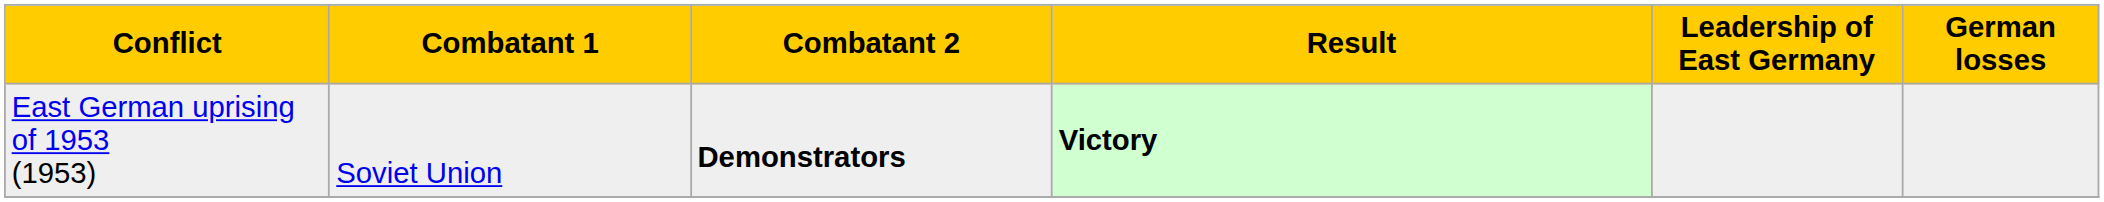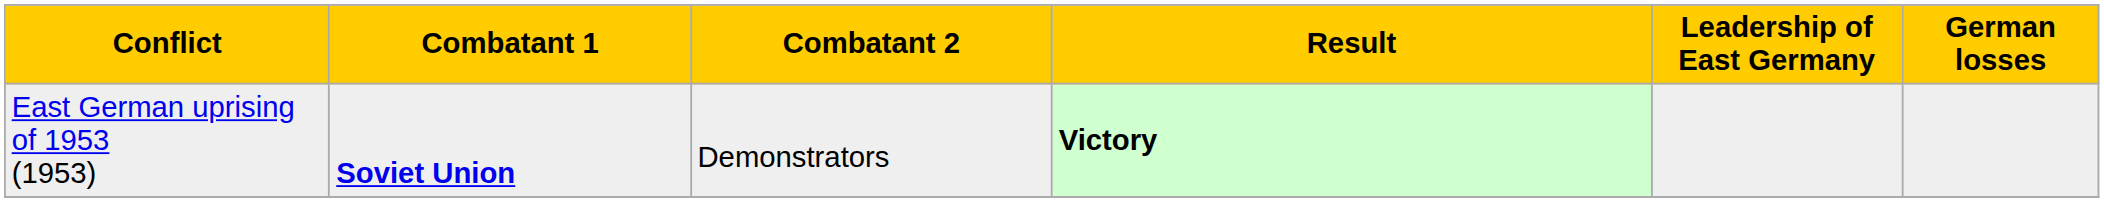(419, 172) normal -> (426, 172) bold
(802, 156) bold -> (793, 156) normal
